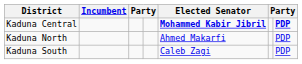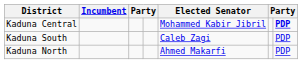(213, 25) bold -> (213, 25) normal
rows swapped: (37, 52) <-> (37, 39)
